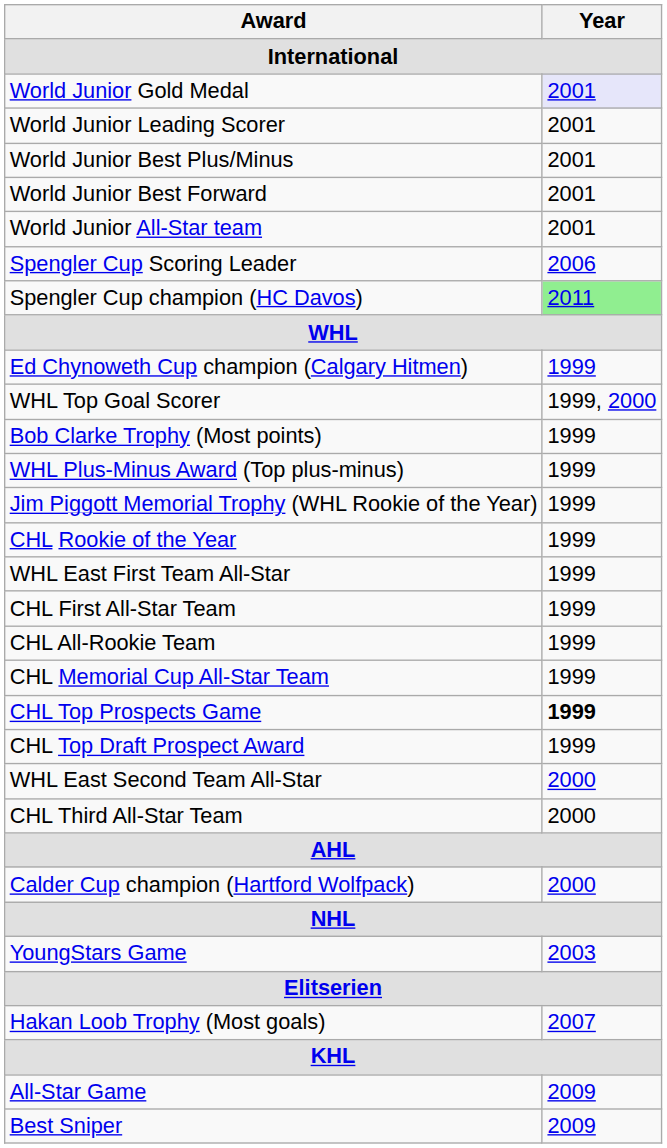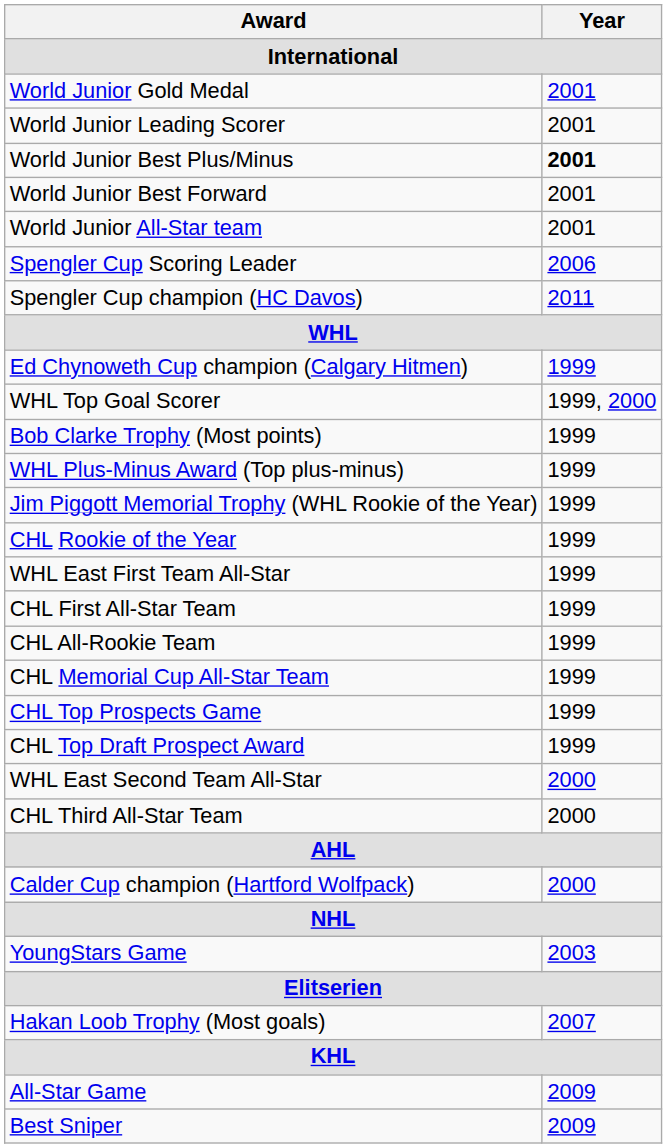(572, 90) lavender background -> (572, 90) no background
(572, 159) normal -> (572, 159) bold
(571, 297) lightgreen background -> (571, 297) no background
(572, 711) bold -> (572, 711) normal
